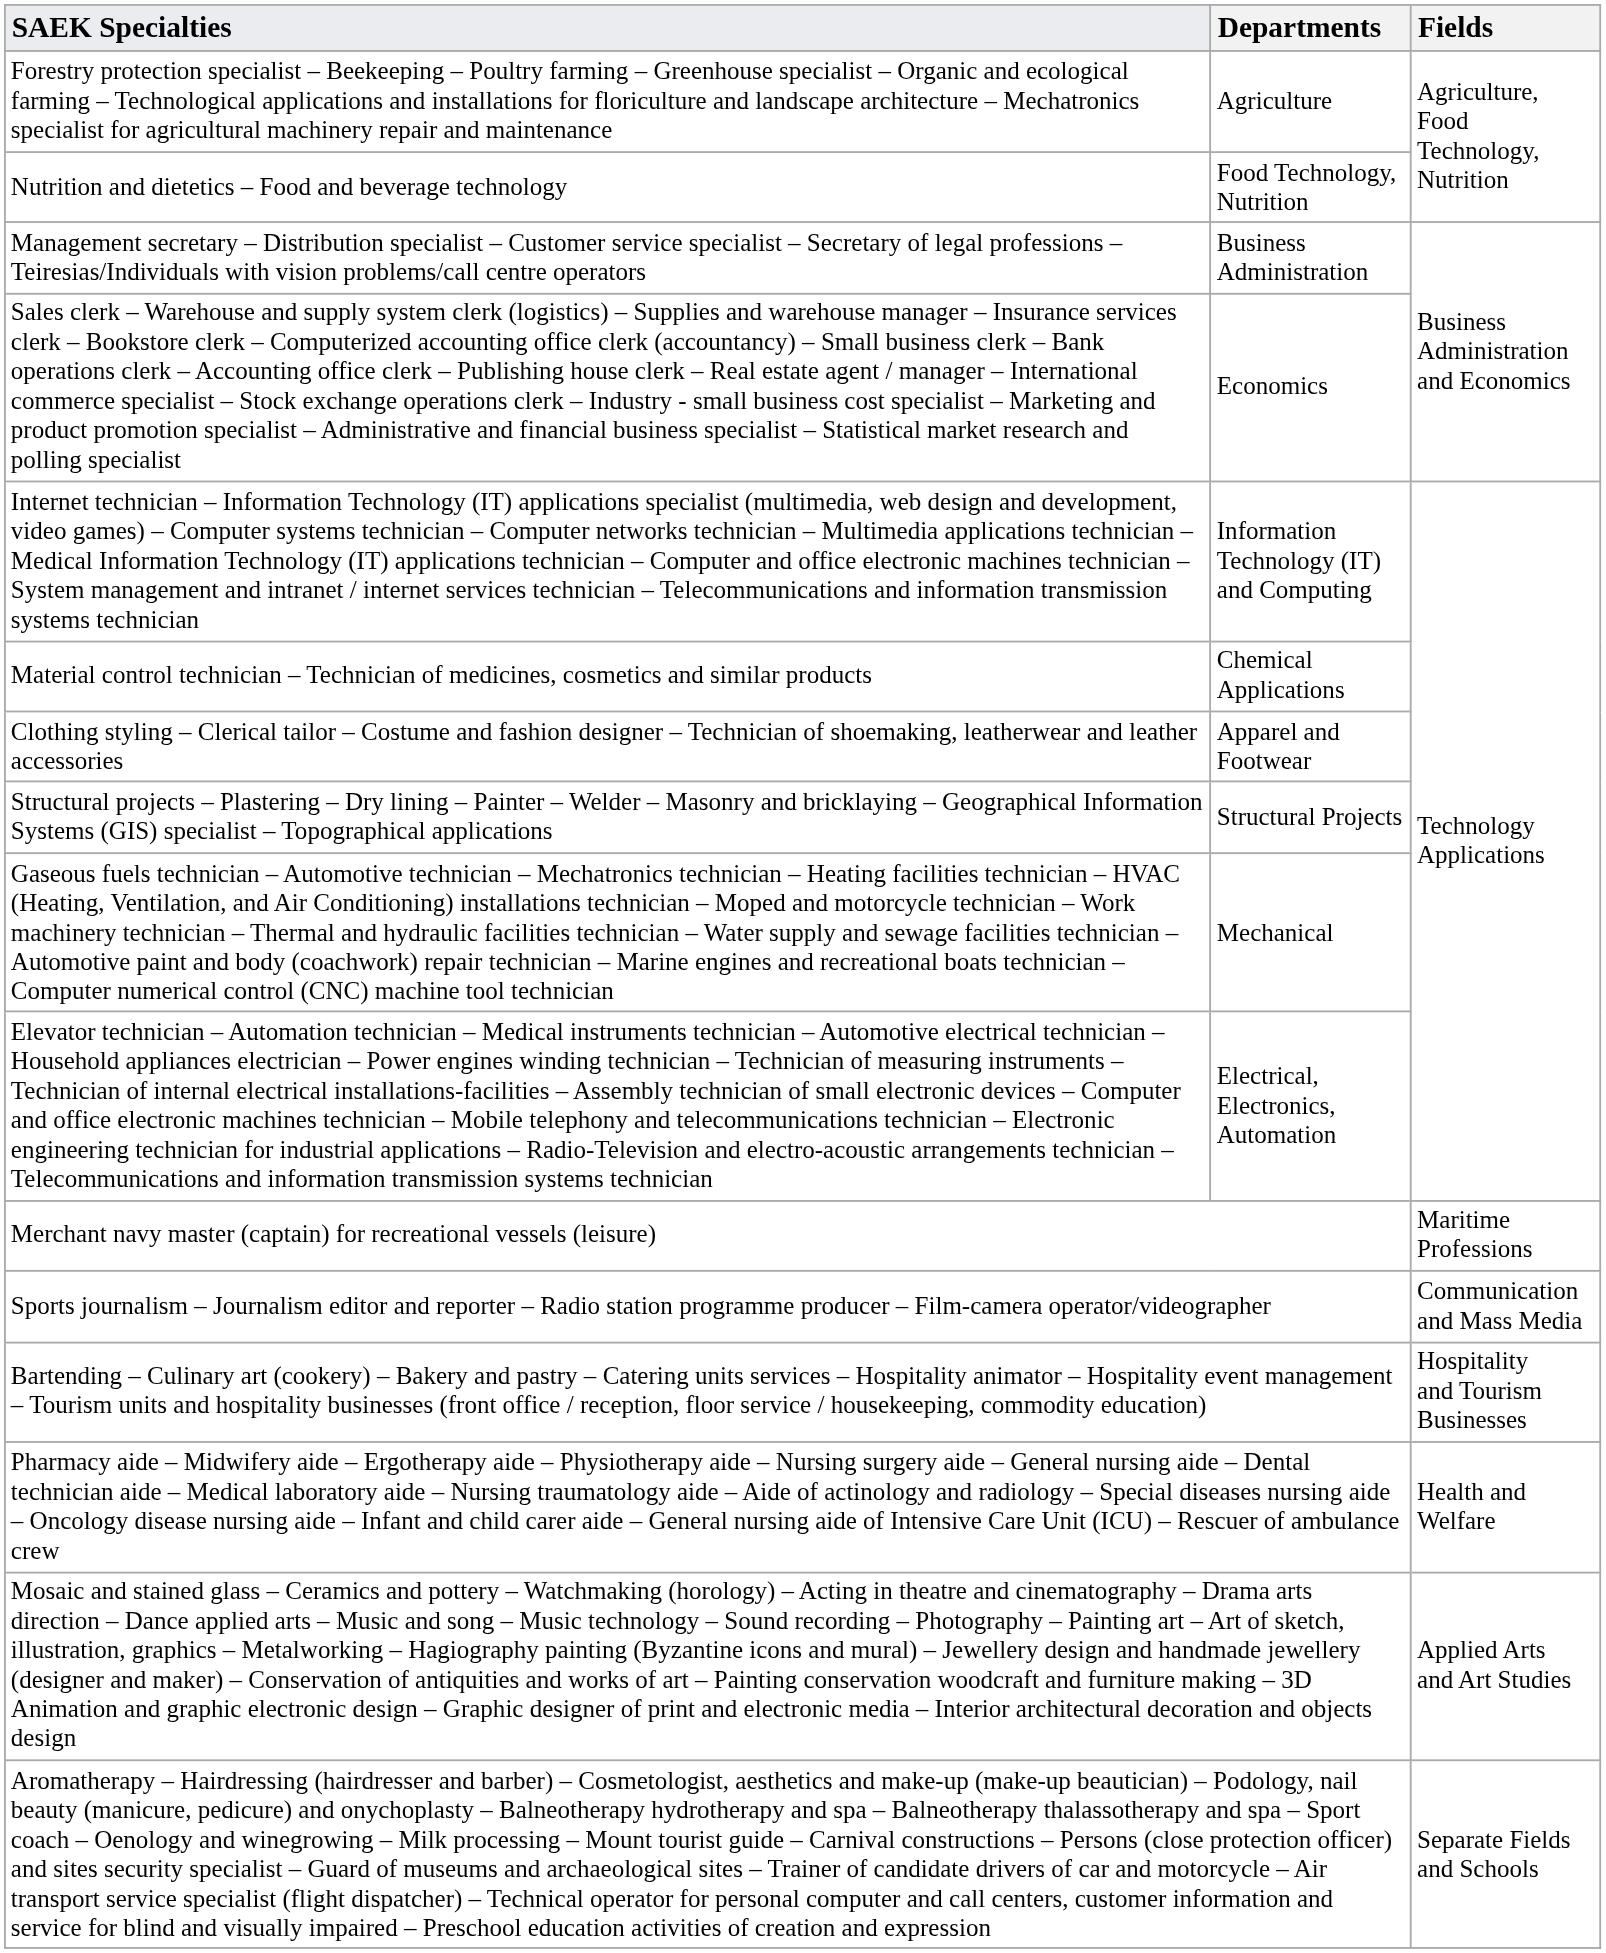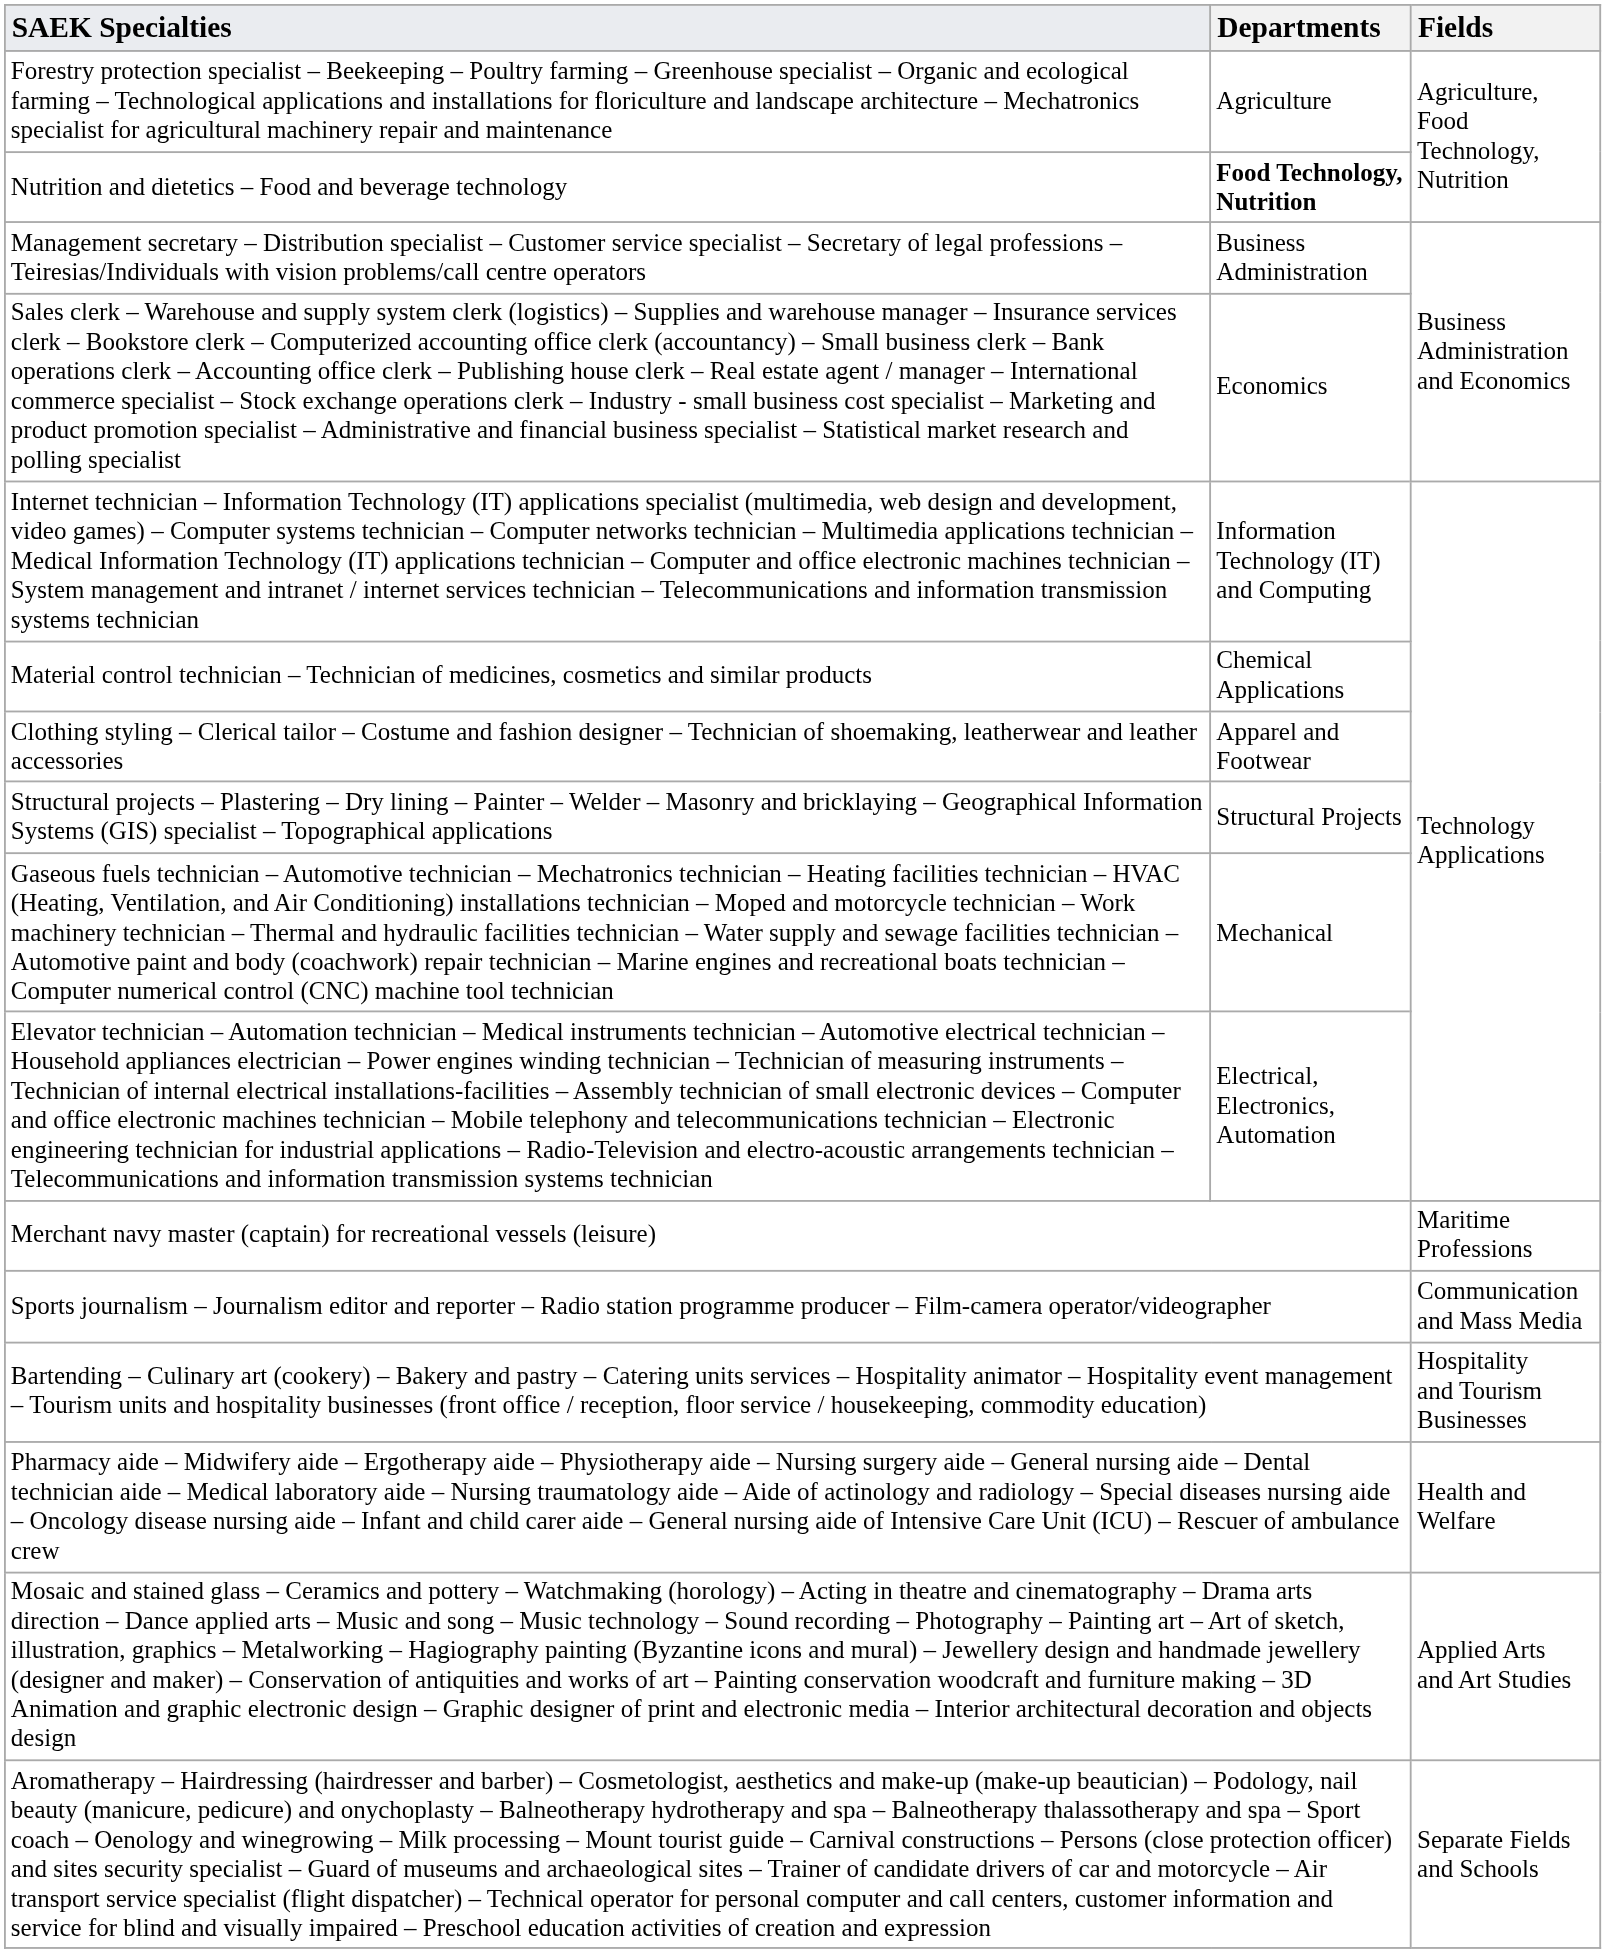(1307, 186) normal -> (1309, 186) bold
